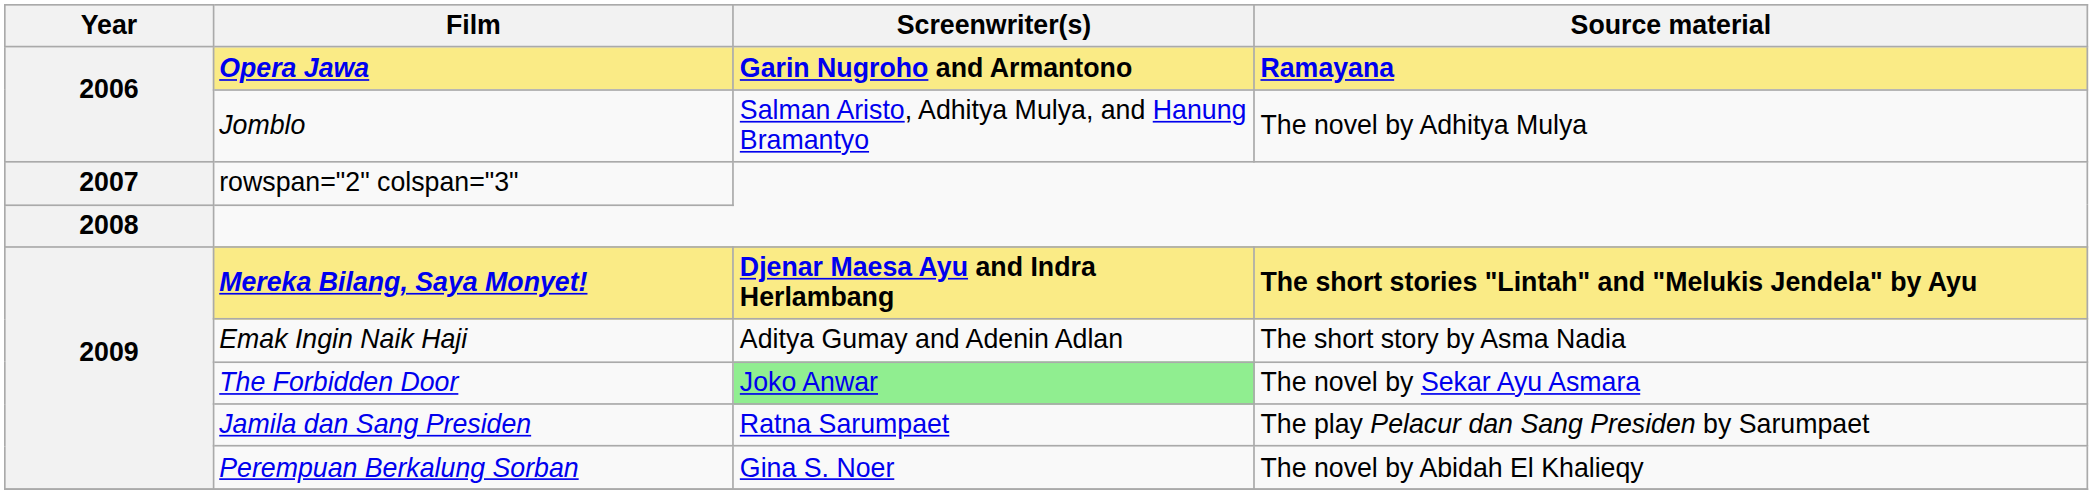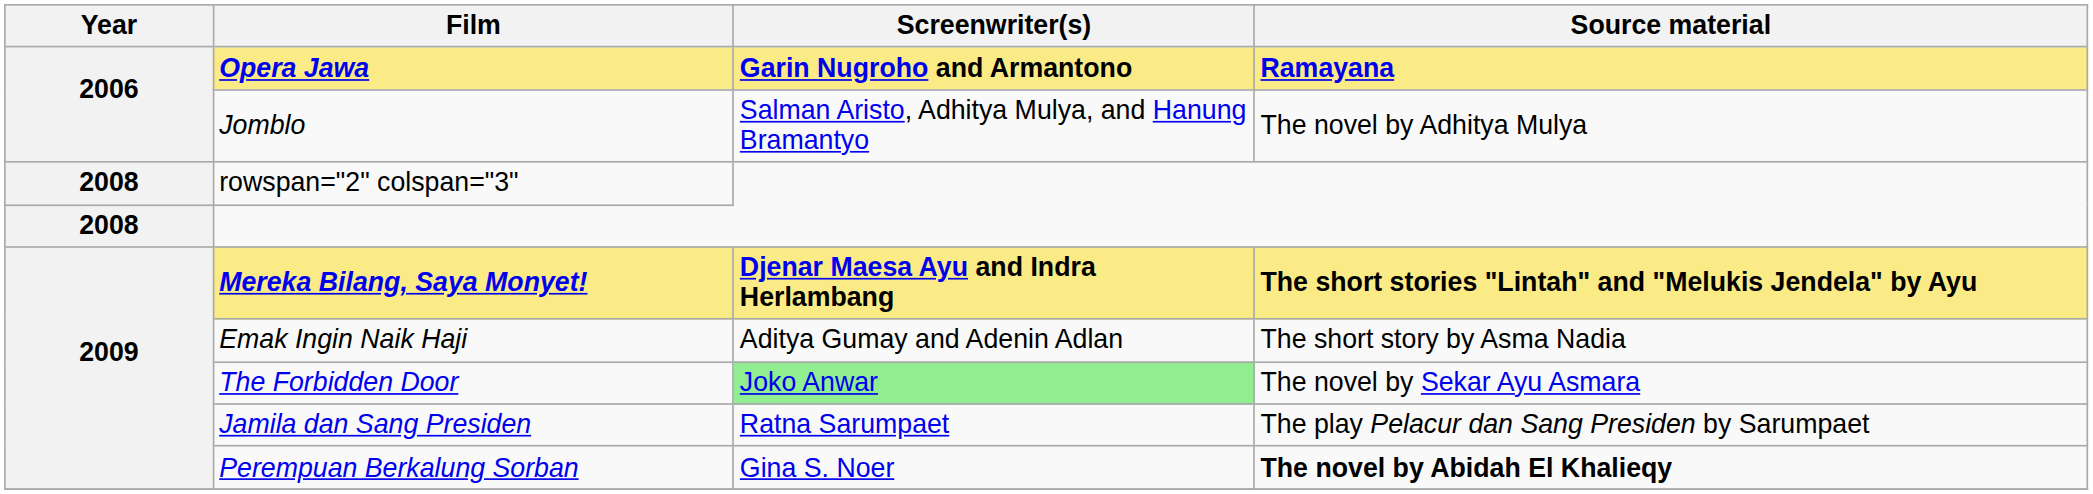(109, 182) 2007 -> (109, 182) 2008
(1452, 467) normal -> (1466, 467) bold
